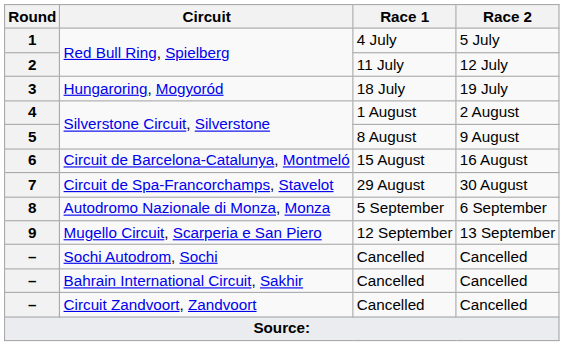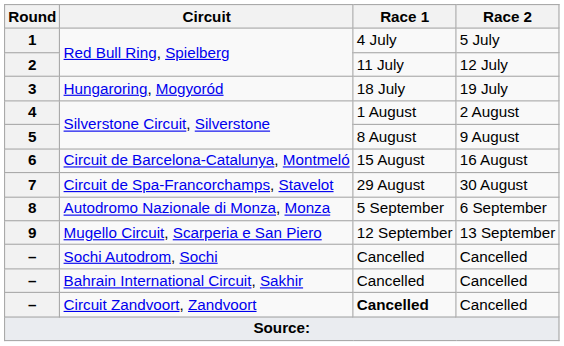(391, 304) normal -> (393, 304) bold
